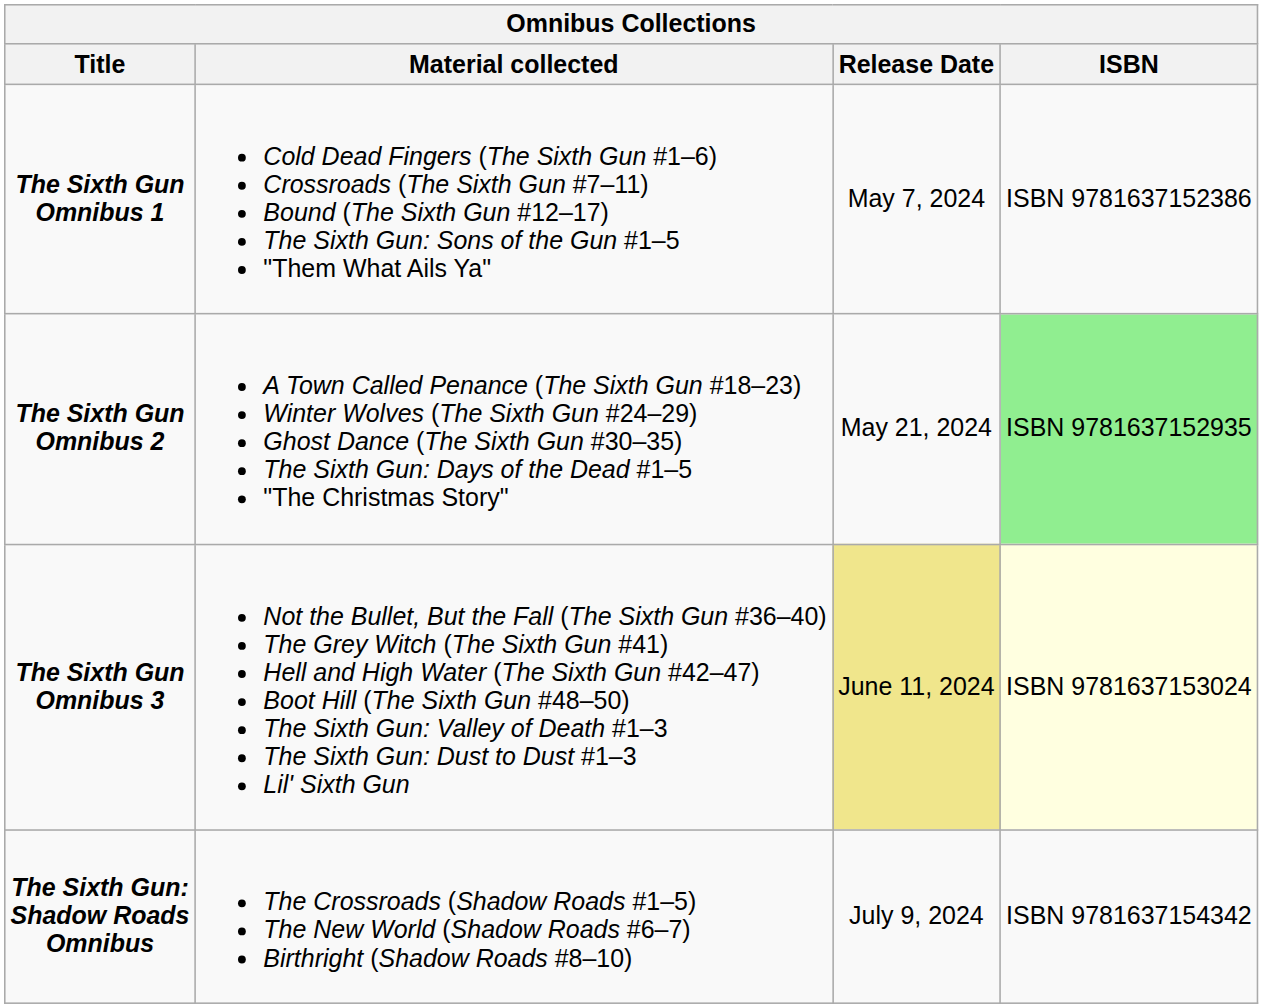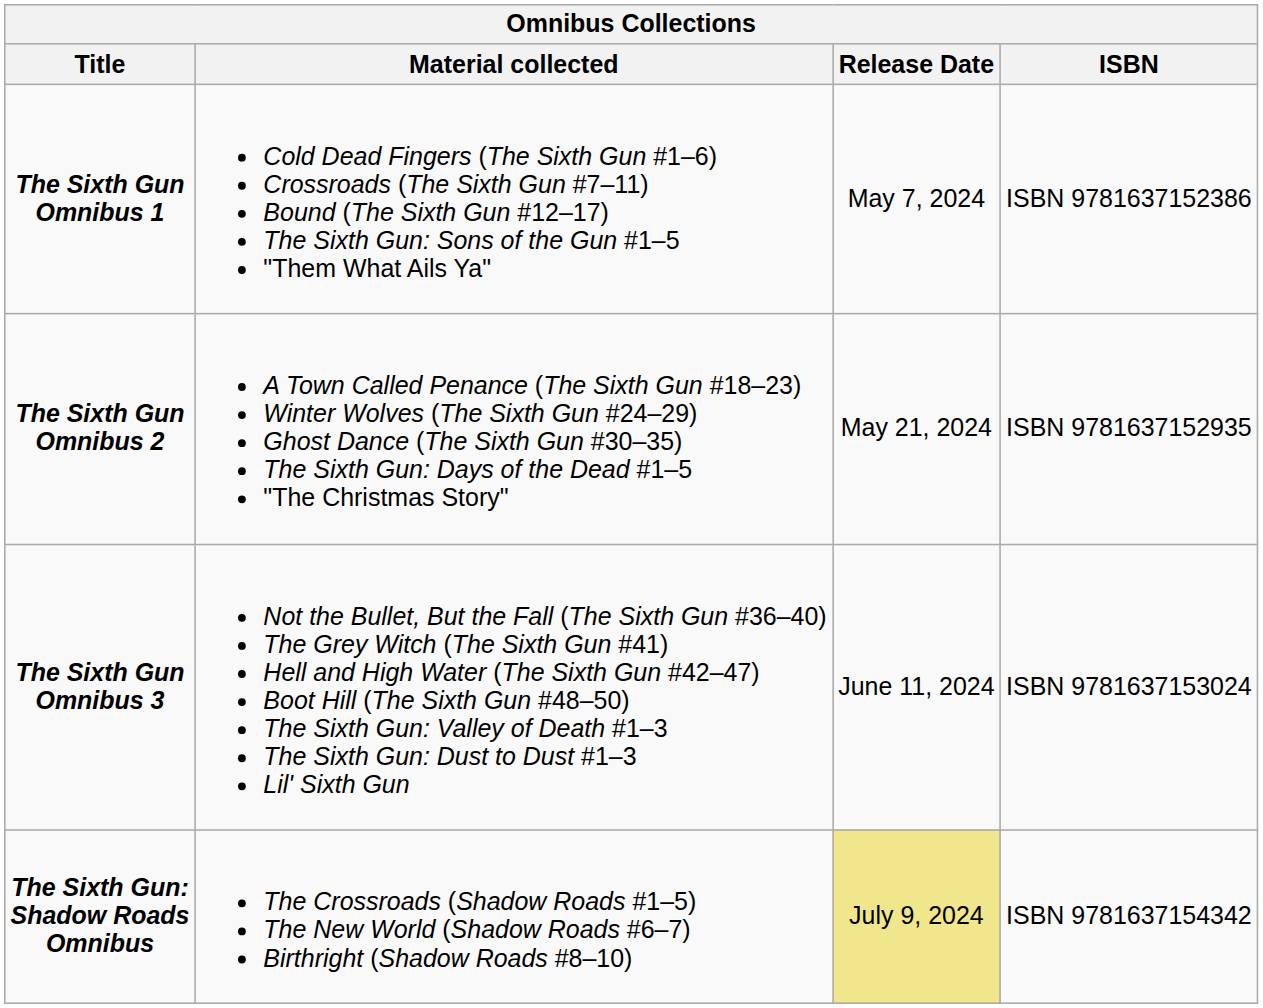(1129, 428) lightgreen background -> (1129, 428) no background
(916, 686) khaki background -> (916, 686) no background
(1129, 686) lightyellow background -> (1129, 686) no background
(916, 916) no background -> (916, 916) khaki background
